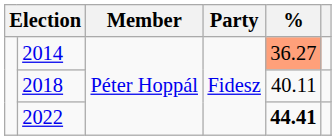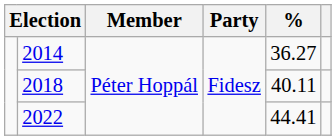(293, 53) lightsalmon background -> (293, 53) no background
(293, 118) bold -> (293, 118) normal
